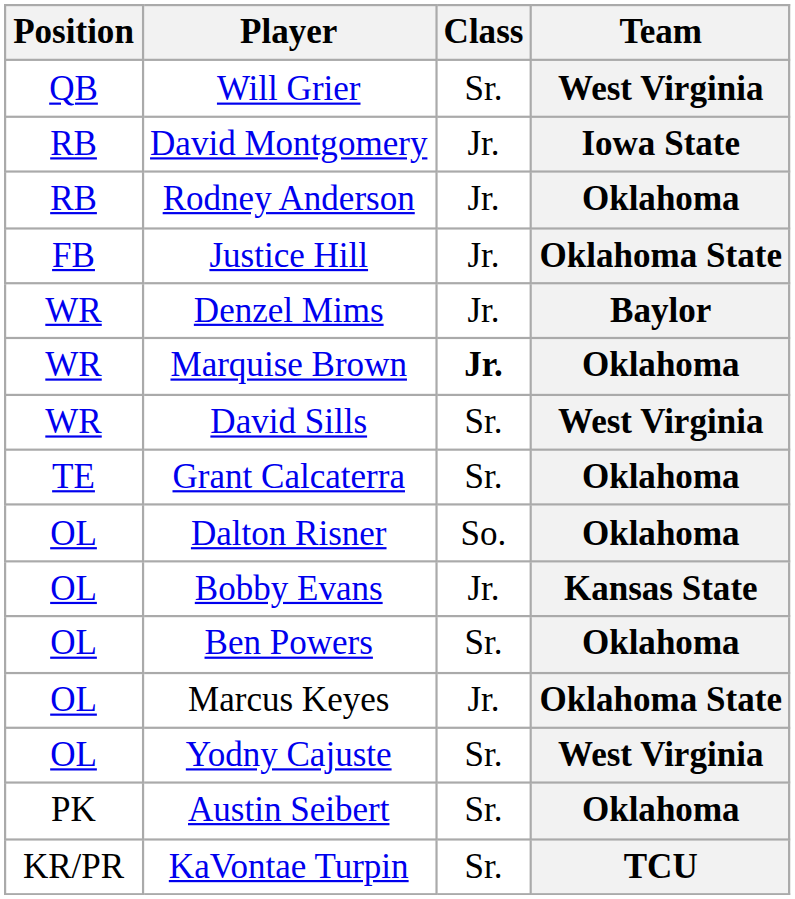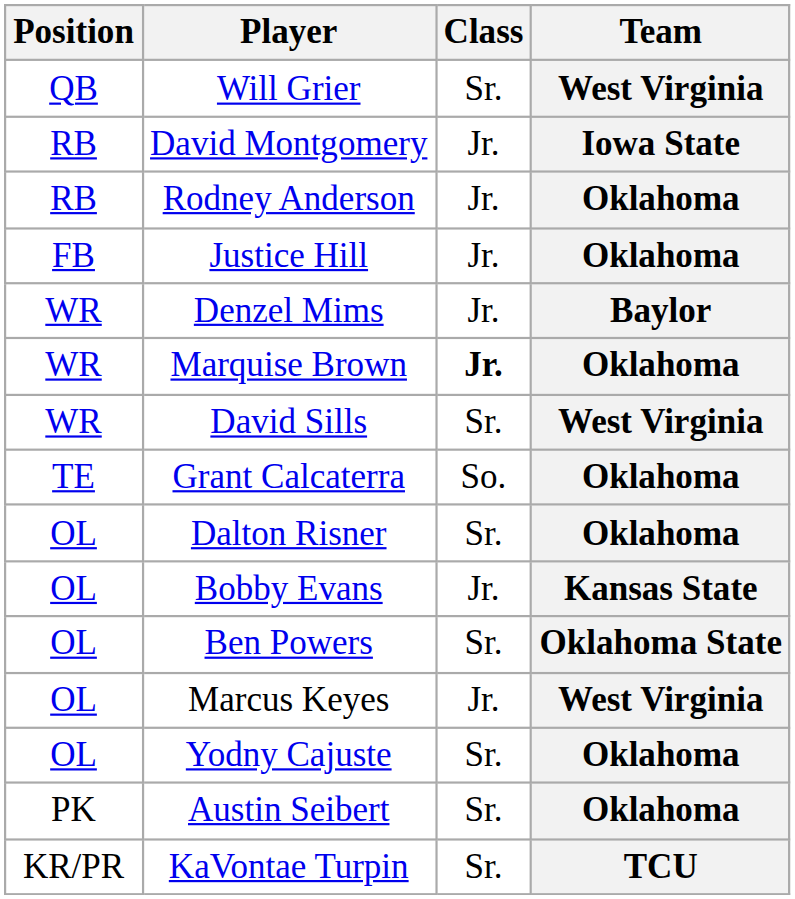(661, 254) Oklahoma State -> (661, 254) Oklahoma
(483, 476) Sr. -> (483, 476) So.
(483, 532) So. -> (483, 532) Sr.
(661, 643) Oklahoma -> (661, 643) Oklahoma State
(661, 699) Oklahoma State -> (661, 699) West Virginia
(661, 754) West Virginia -> (661, 754) Oklahoma
